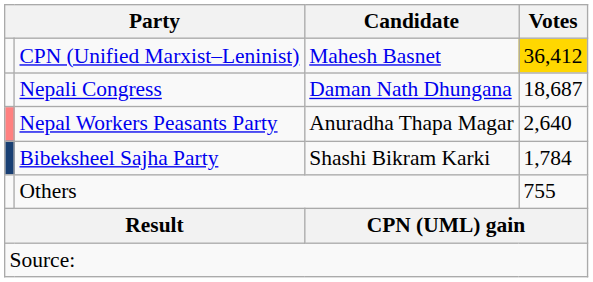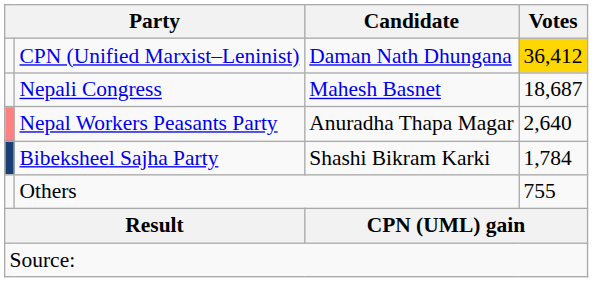(375, 55) Mahesh Basnet -> (410, 55) Daman Nath Dhungana
(410, 89) Daman Nath Dhungana -> (375, 89) Mahesh Basnet
